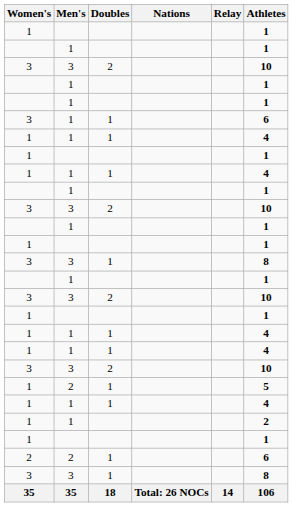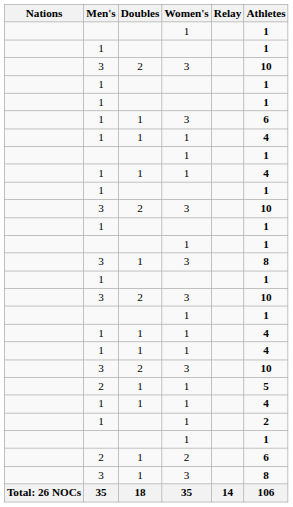columns swapped: (172, 13) <-> (29, 13)
